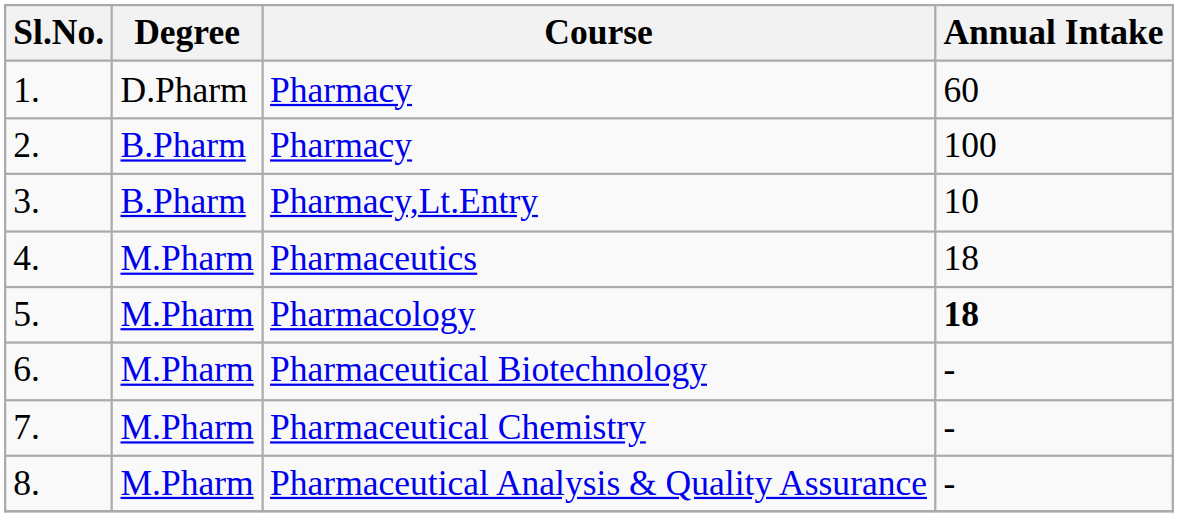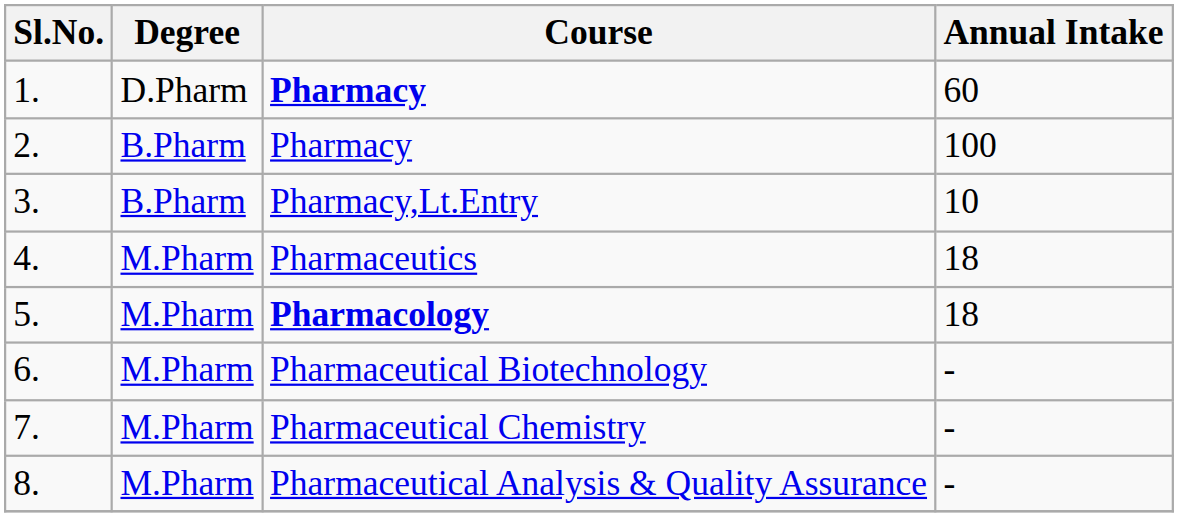(341, 88) normal -> (348, 88) bold
(373, 314) normal -> (380, 314) bold
(961, 314) bold -> (961, 314) normal
